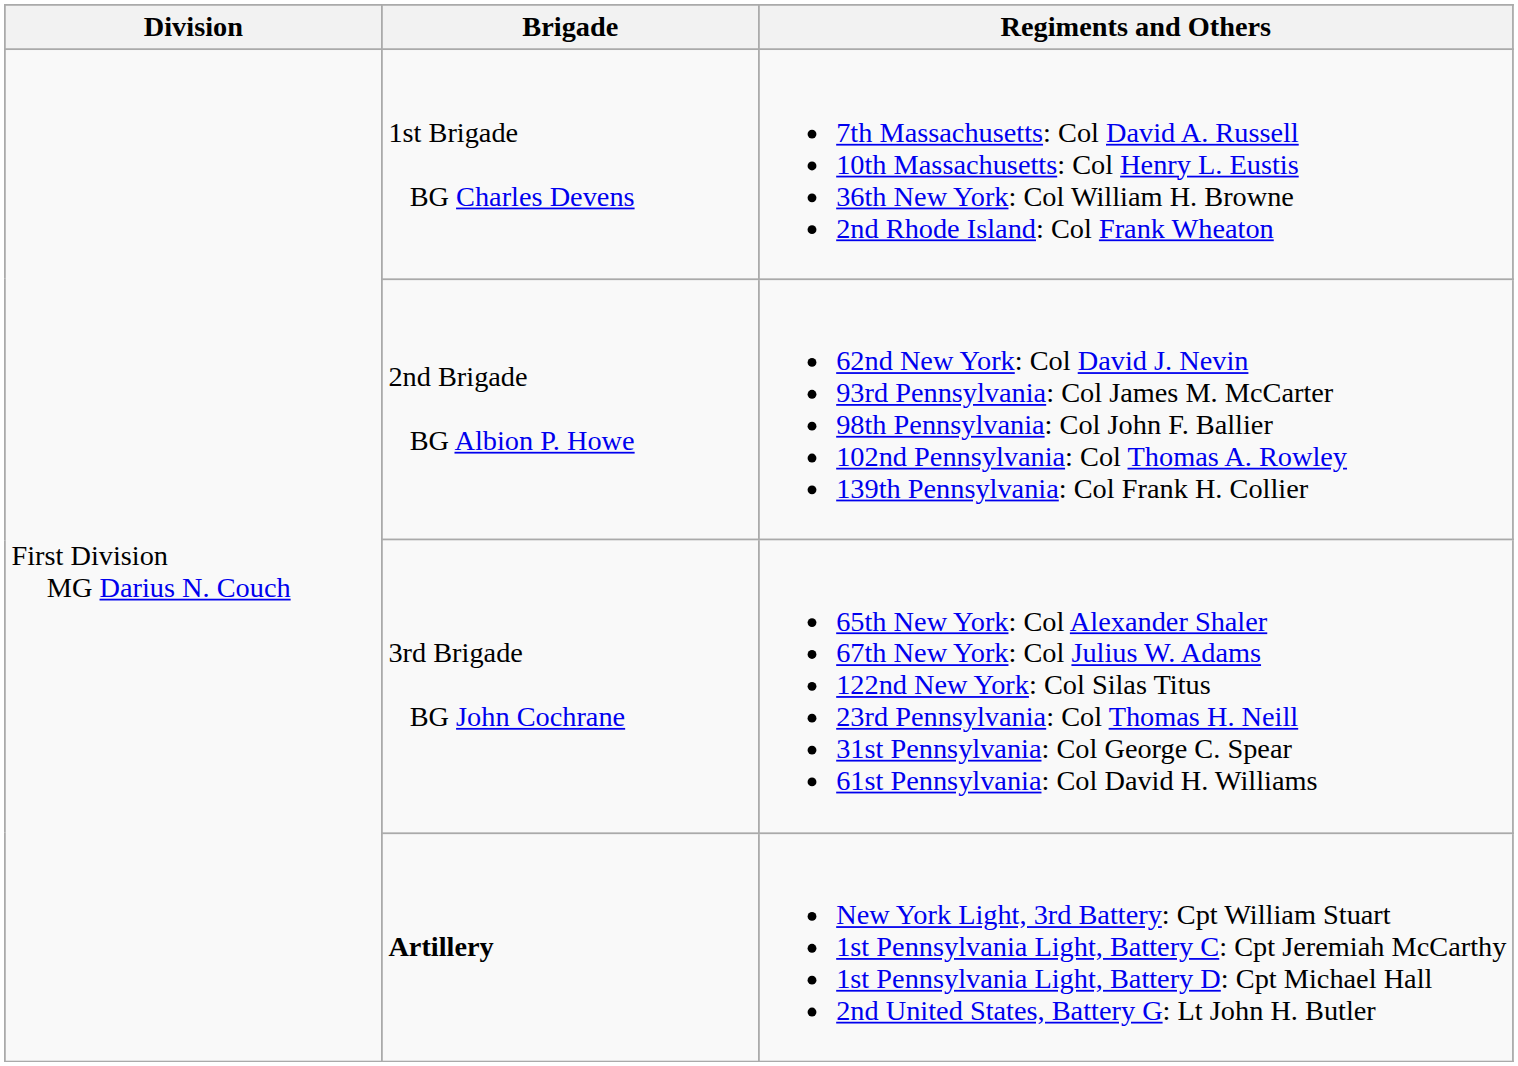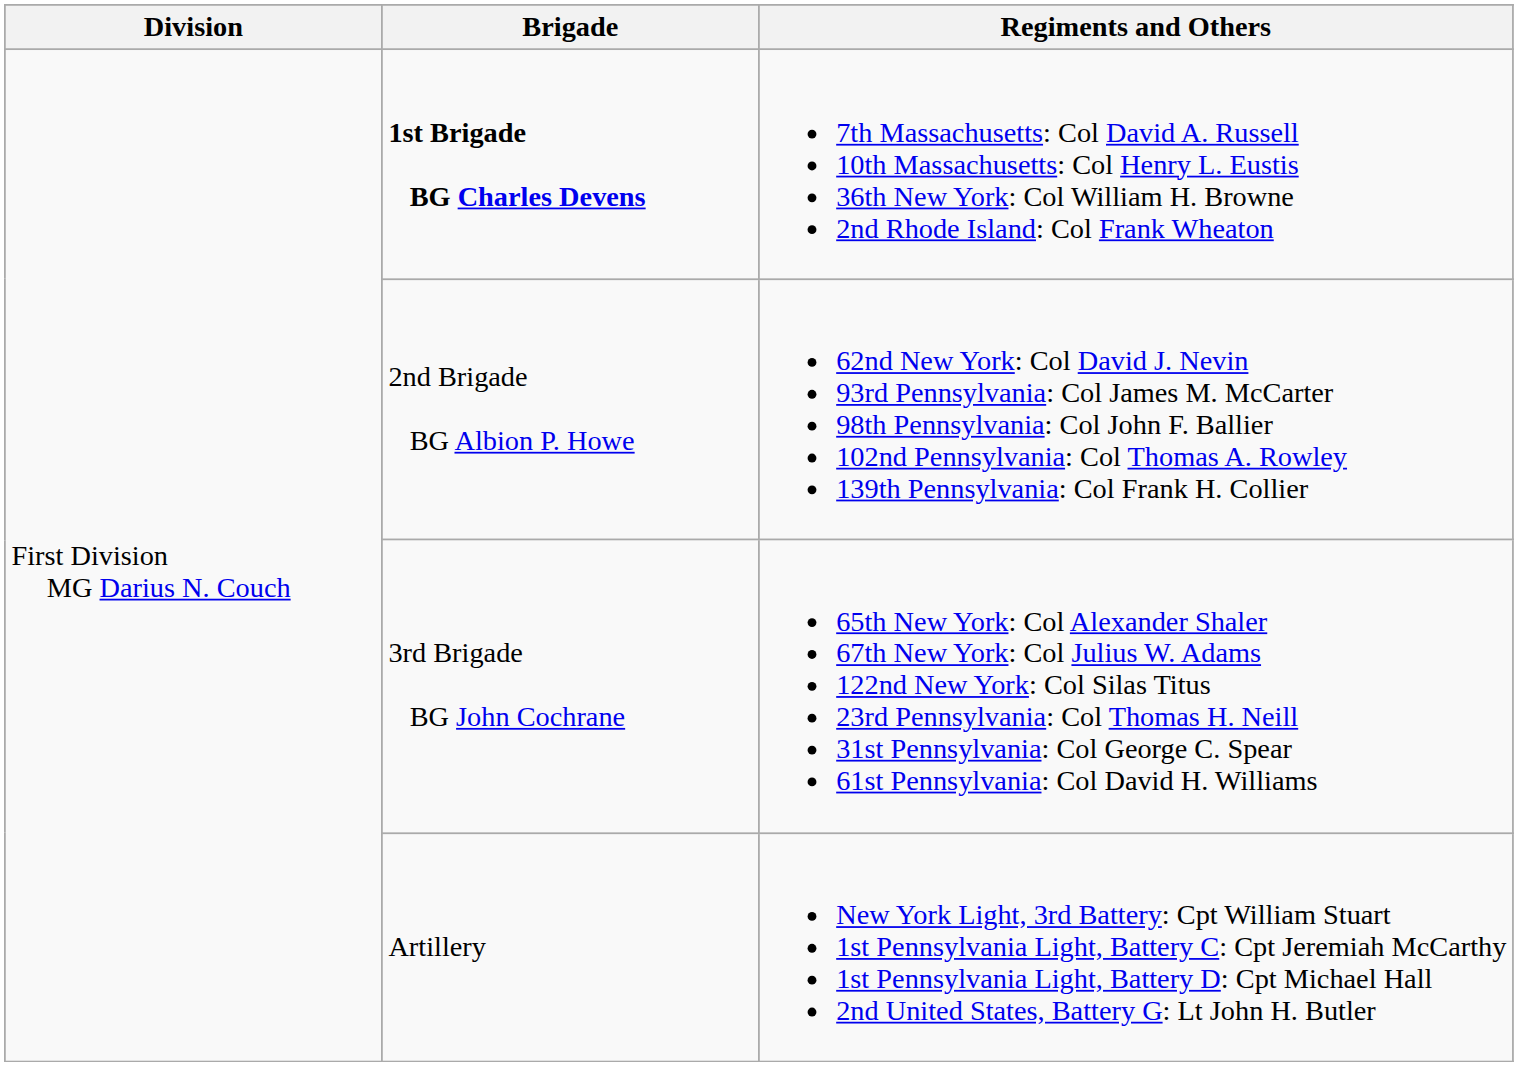(511, 163) normal -> (517, 163) bold
(441, 946) bold -> (437, 946) normal
